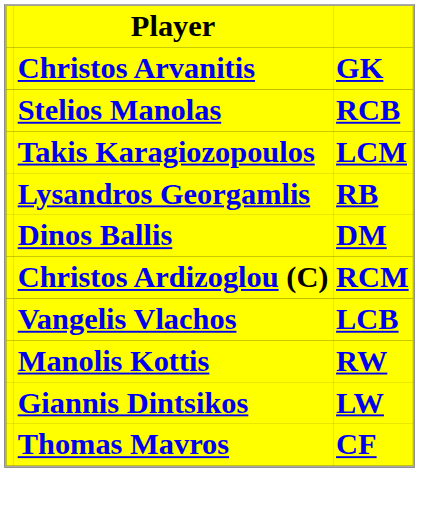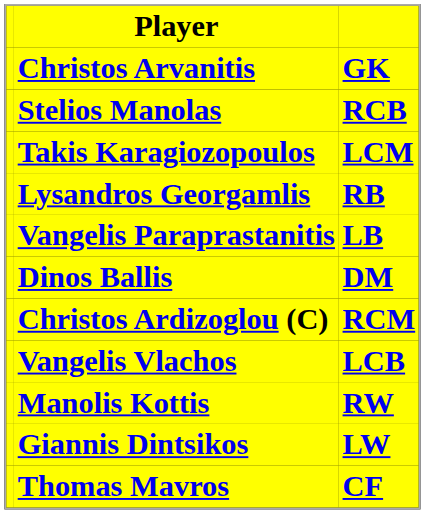+ row: (176, 235)
